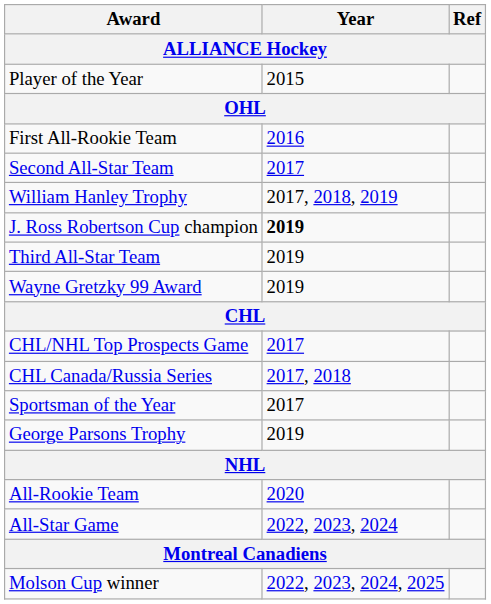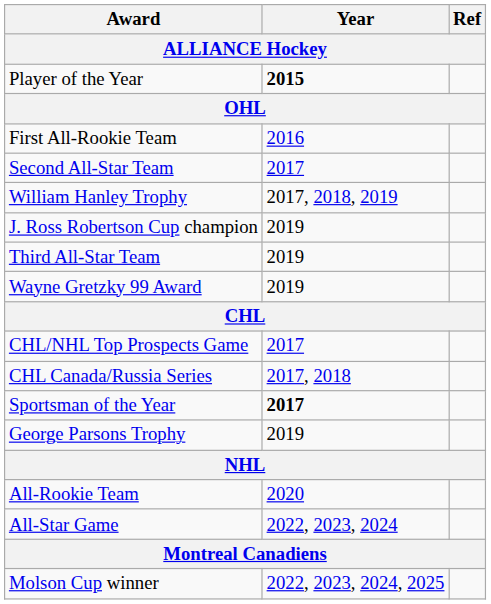(285, 78) normal -> (285, 78) bold
(285, 227) bold -> (285, 227) normal
(285, 405) normal -> (285, 405) bold
